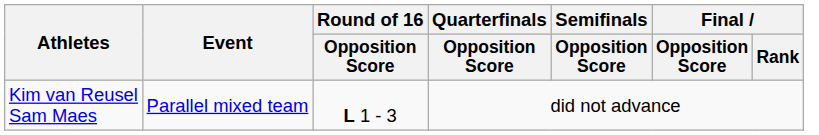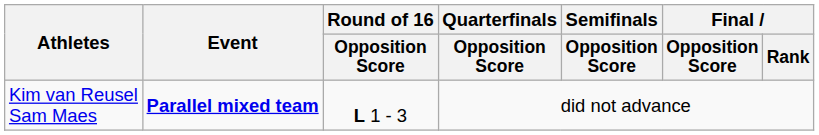(227, 106) normal -> (233, 106) bold
